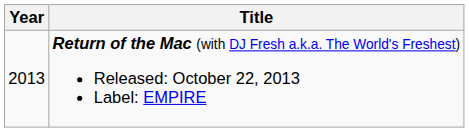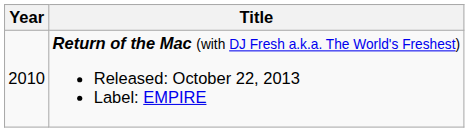(27, 78) 2013 -> (27, 78) 2010
